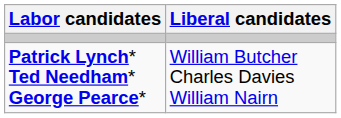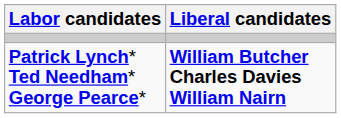(234, 77) normal -> (239, 77) bold
